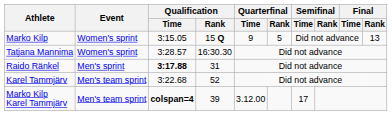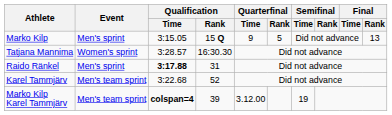(107, 39) Women's sprint -> (101, 39) Men's sprint
(303, 99) 17 -> (303, 99) 19
